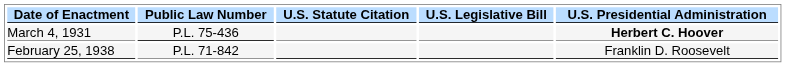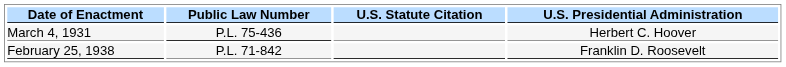- column: (486, 14)
(667, 32) bold -> (643, 32) normal
